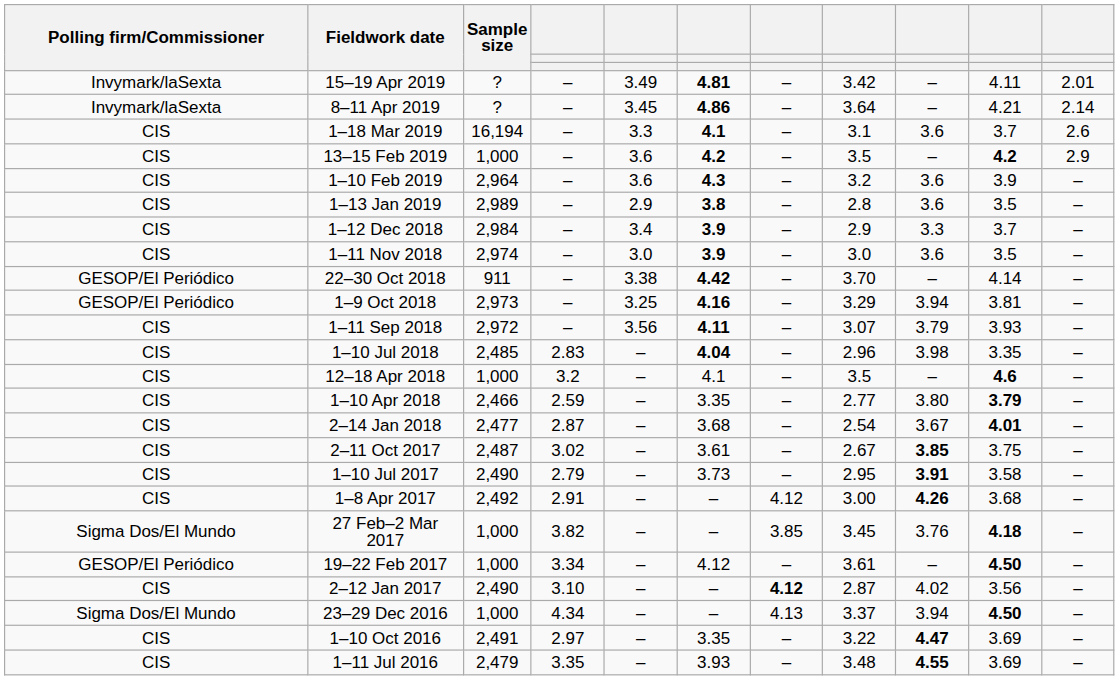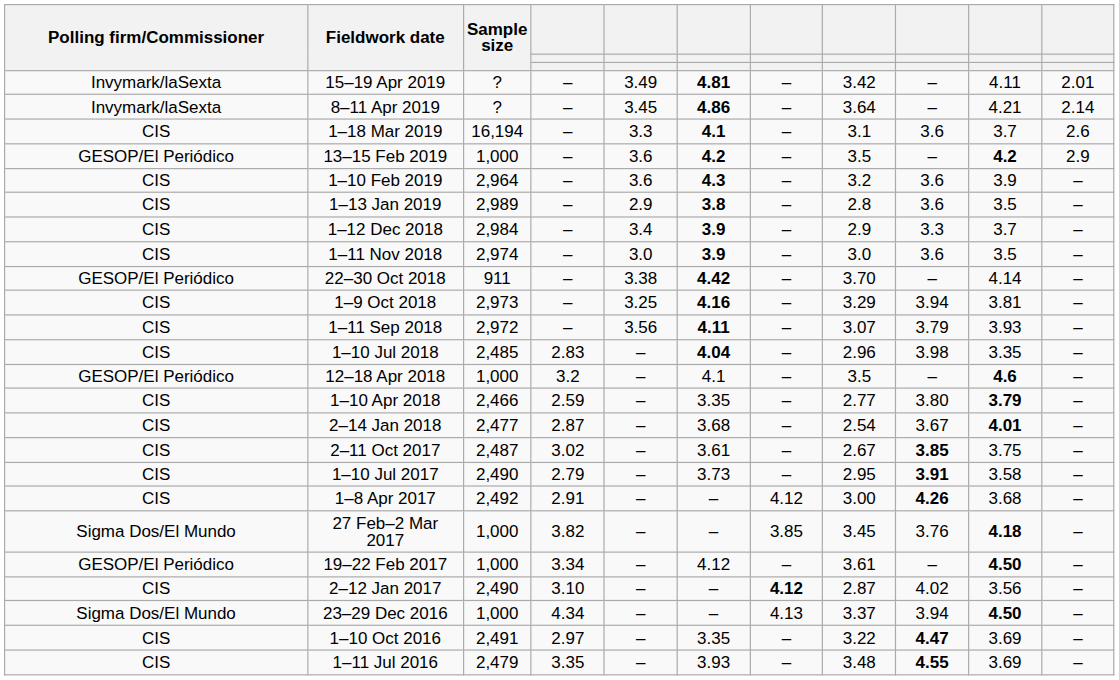(156, 156) CIS -> (156, 156) GESOP/El Periódico
(156, 303) GESOP/El Periódico -> (156, 303) CIS
(156, 377) CIS -> (156, 377) GESOP/El Periódico
